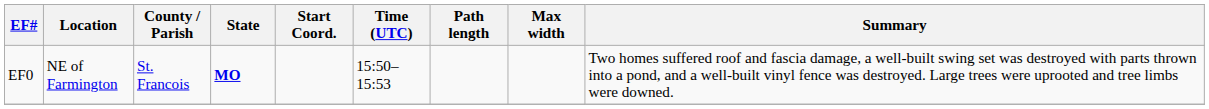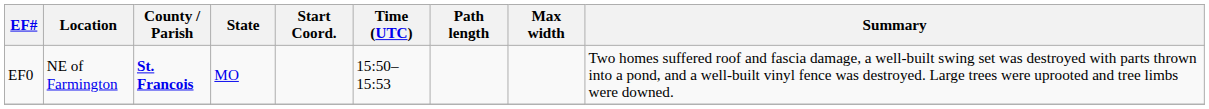(163, 74) normal -> (165, 74) bold
(227, 74) bold -> (227, 74) normal
